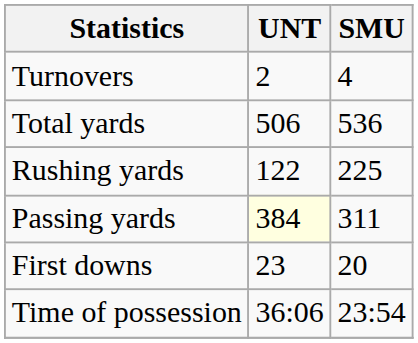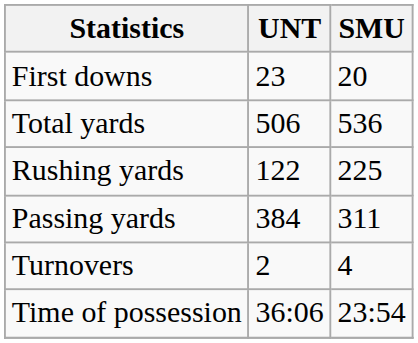rows swapped: (82, 265) <-> (73, 75)
(278, 218) lightyellow background -> (278, 218) no background
